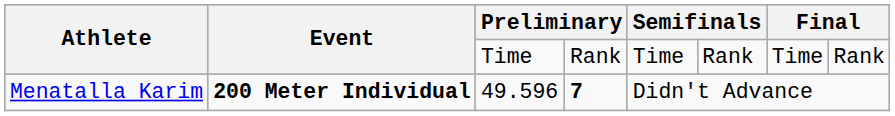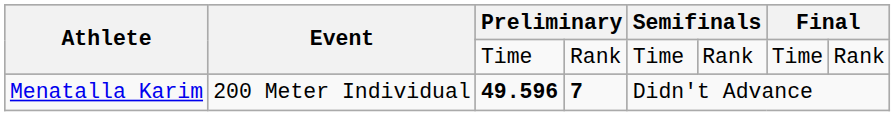(342, 92) bold -> (342, 92) normal
(520, 92) normal -> (520, 92) bold
